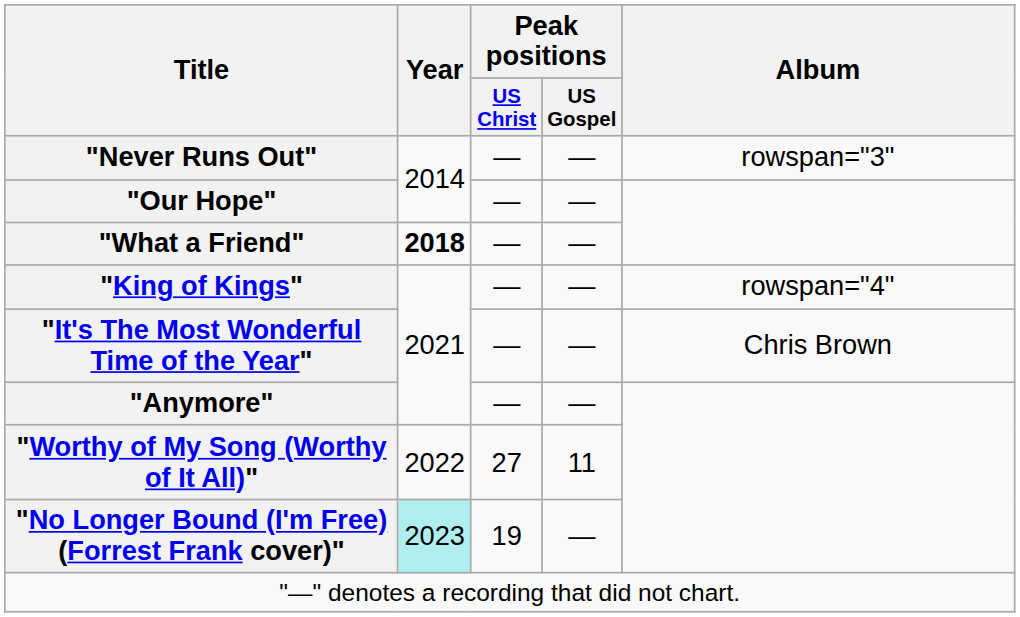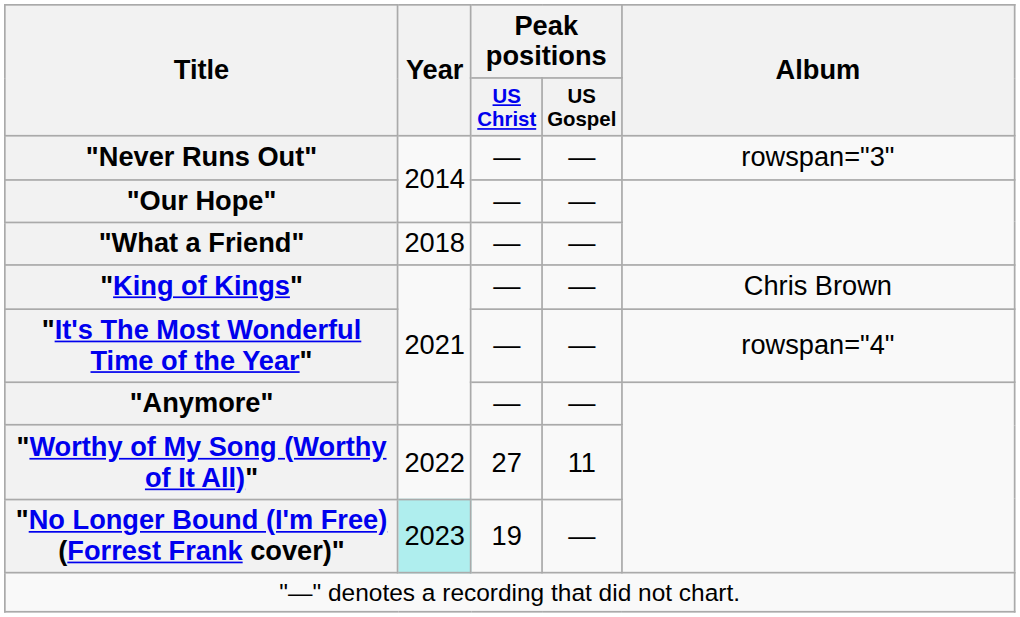(435, 243) bold -> (435, 243) normal
(818, 286) rowspan="4" -> (818, 286) Chris Brown
(818, 345) Chris Brown -> (818, 345) rowspan="4"
